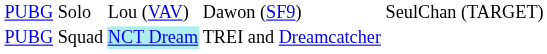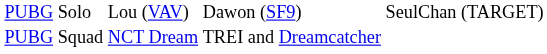(153, 37) paleturquoise background -> (153, 37) no background
